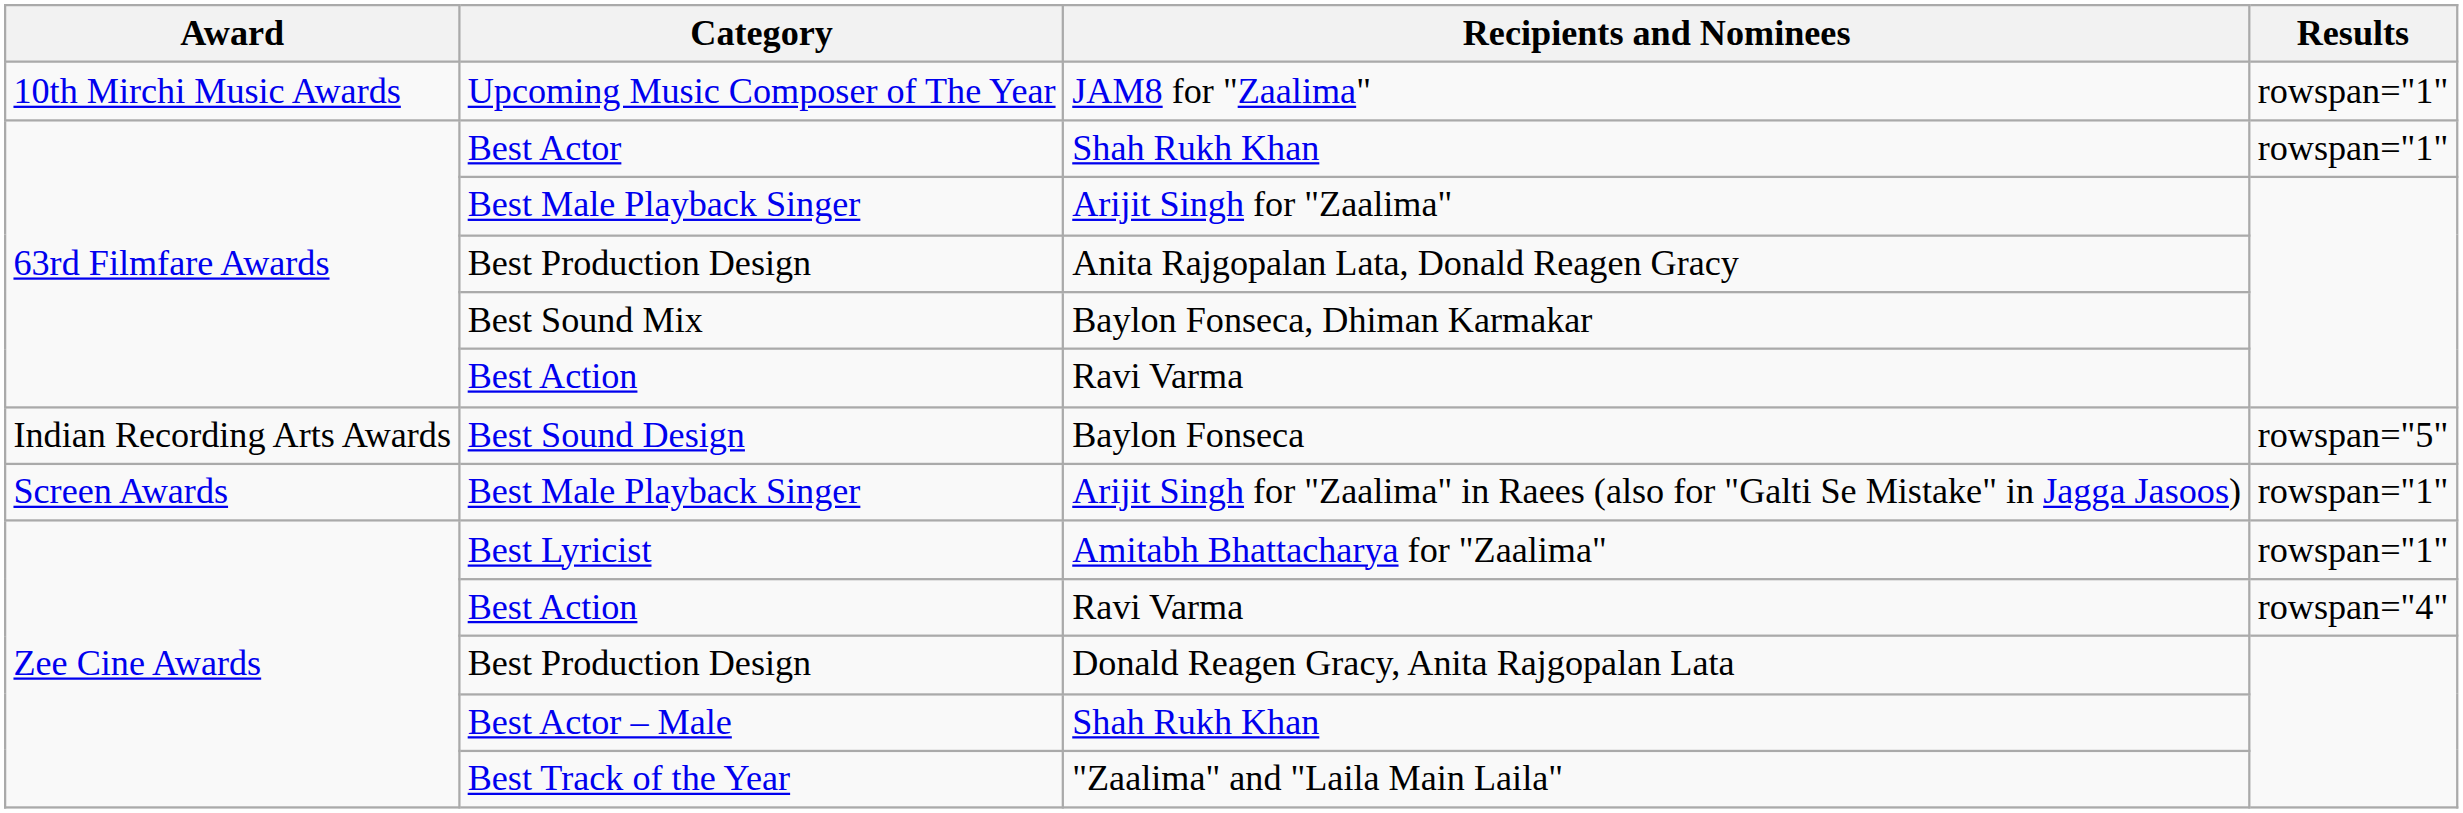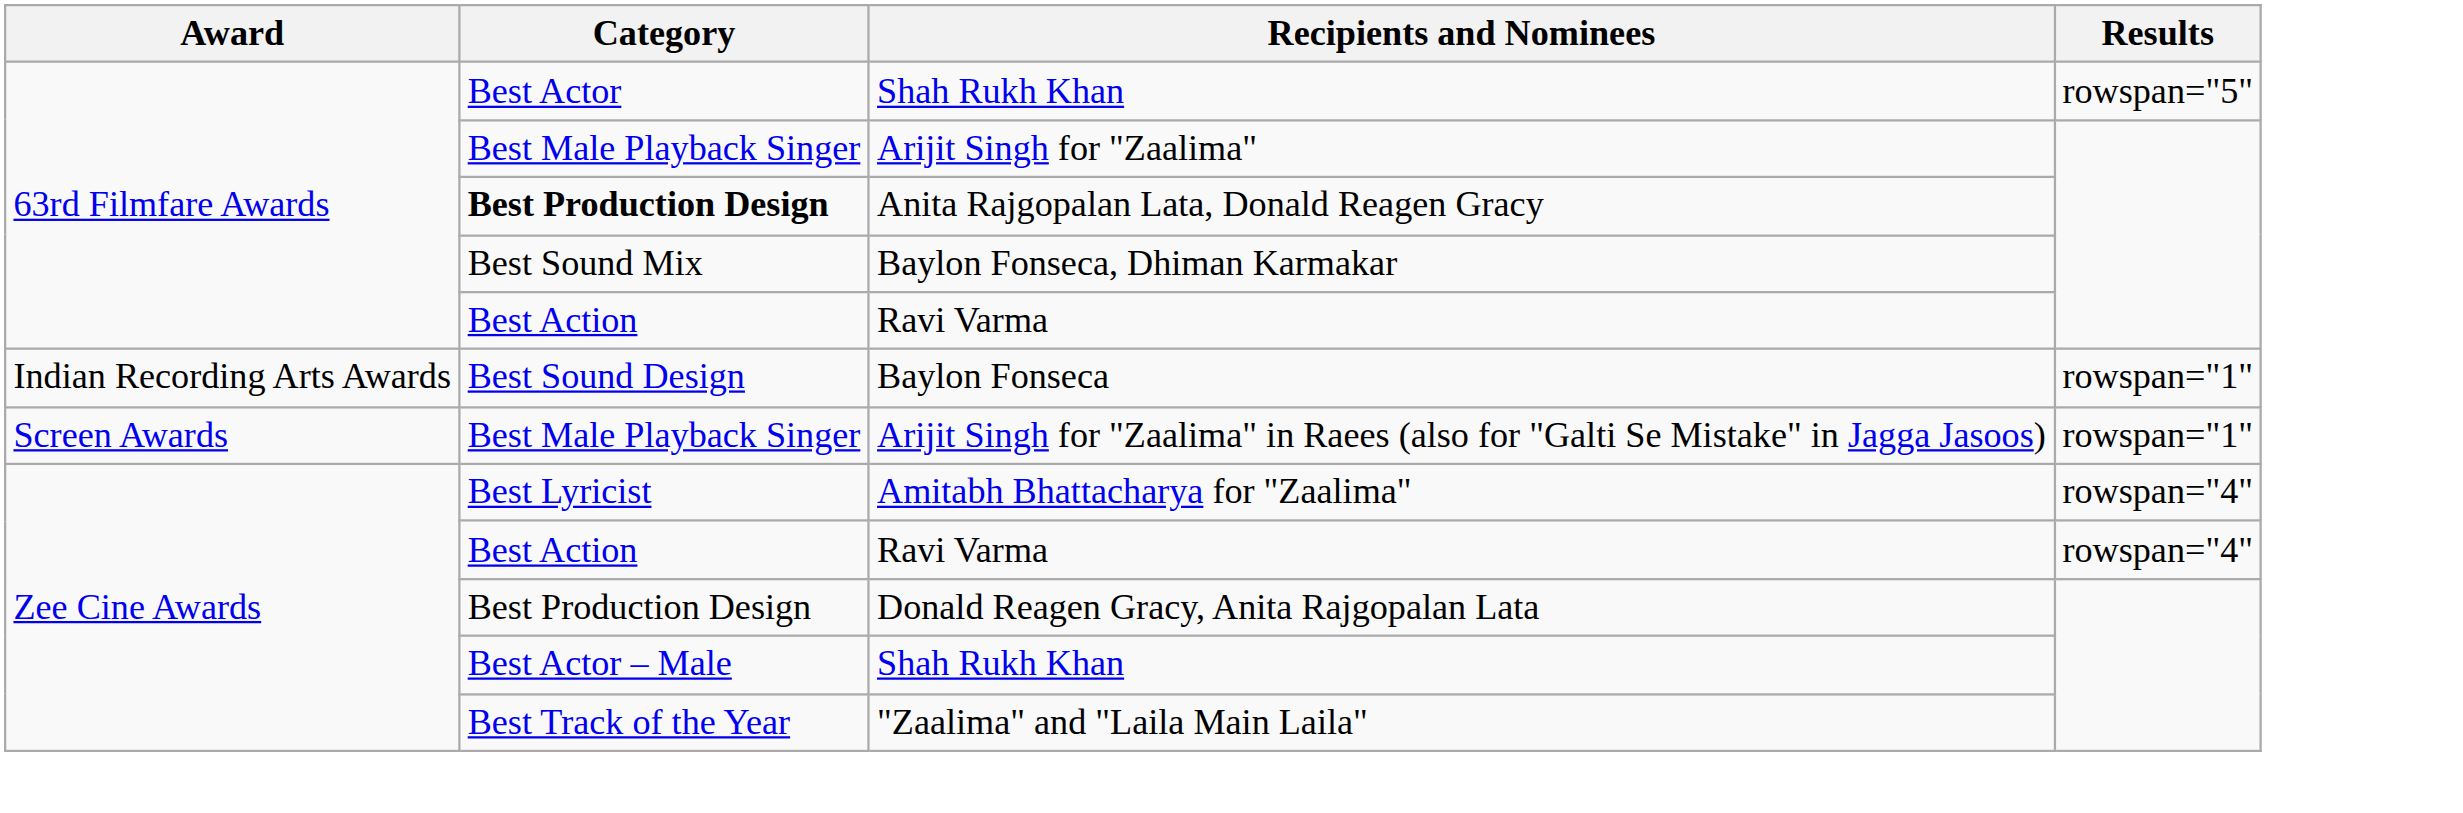- row: (207, 90)
(2353, 147) rowspan="1" -> (2158, 90) rowspan="5"
(639, 262) normal -> (648, 205) bold
(2353, 434) rowspan="5" -> (2158, 377) rowspan="1"
(2353, 549) rowspan="1" -> (2158, 491) rowspan="4"
